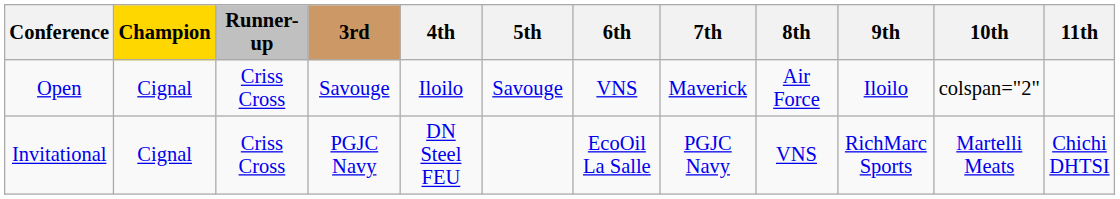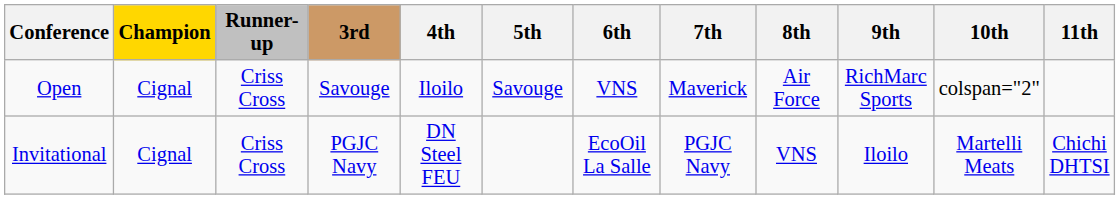(886, 87) Iloilo -> (886, 87) RichMarc Sports
(886, 154) RichMarc Sports -> (886, 154) Iloilo
